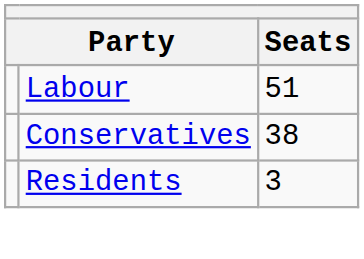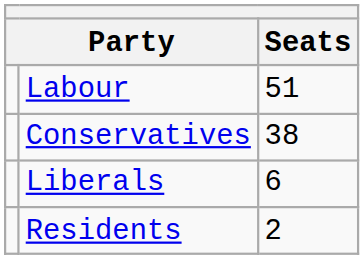+ row: (95, 183)
(273, 183) 3 -> (273, 231) 2
